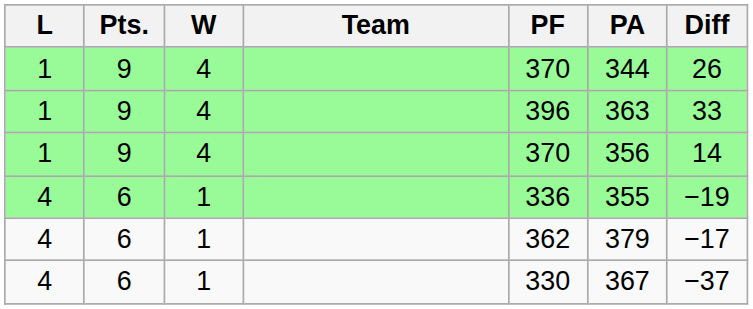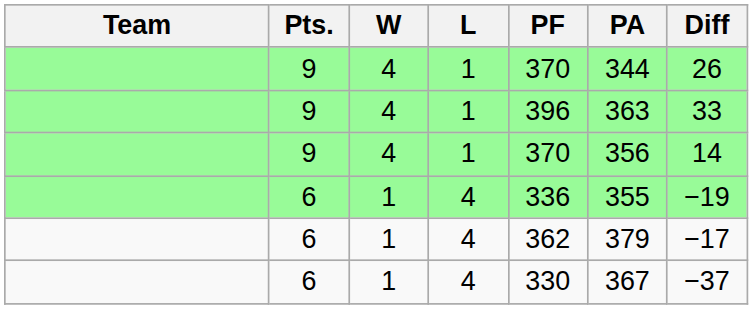columns swapped: (376, 25) <-> (45, 25)
